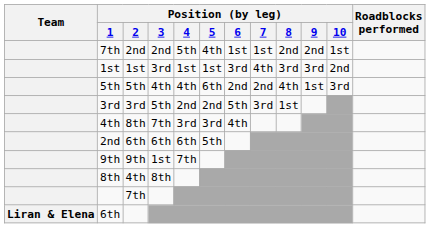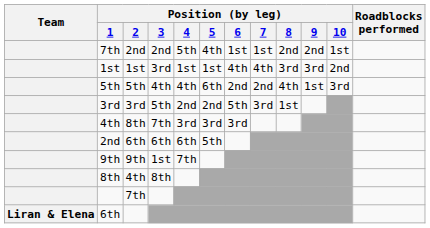(238, 68) 3rd -> (238, 68) 4th
(238, 123) 4th -> (238, 123) 3rd
